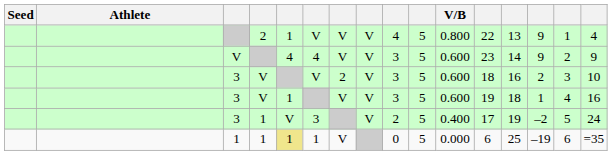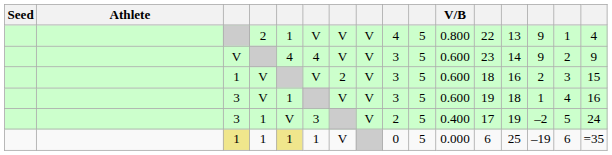(236, 77) 3 -> (236, 77) 1
(594, 77) 10 -> (594, 77) 15
(236, 139) no background -> (236, 139) khaki background
